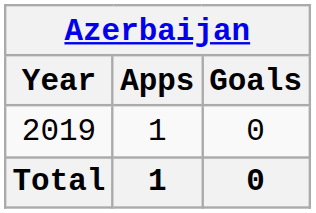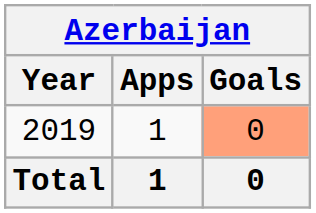(256, 131) no background -> (256, 131) lightsalmon background
